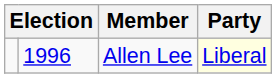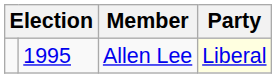(47, 55) 1996 -> (47, 55) 1995
